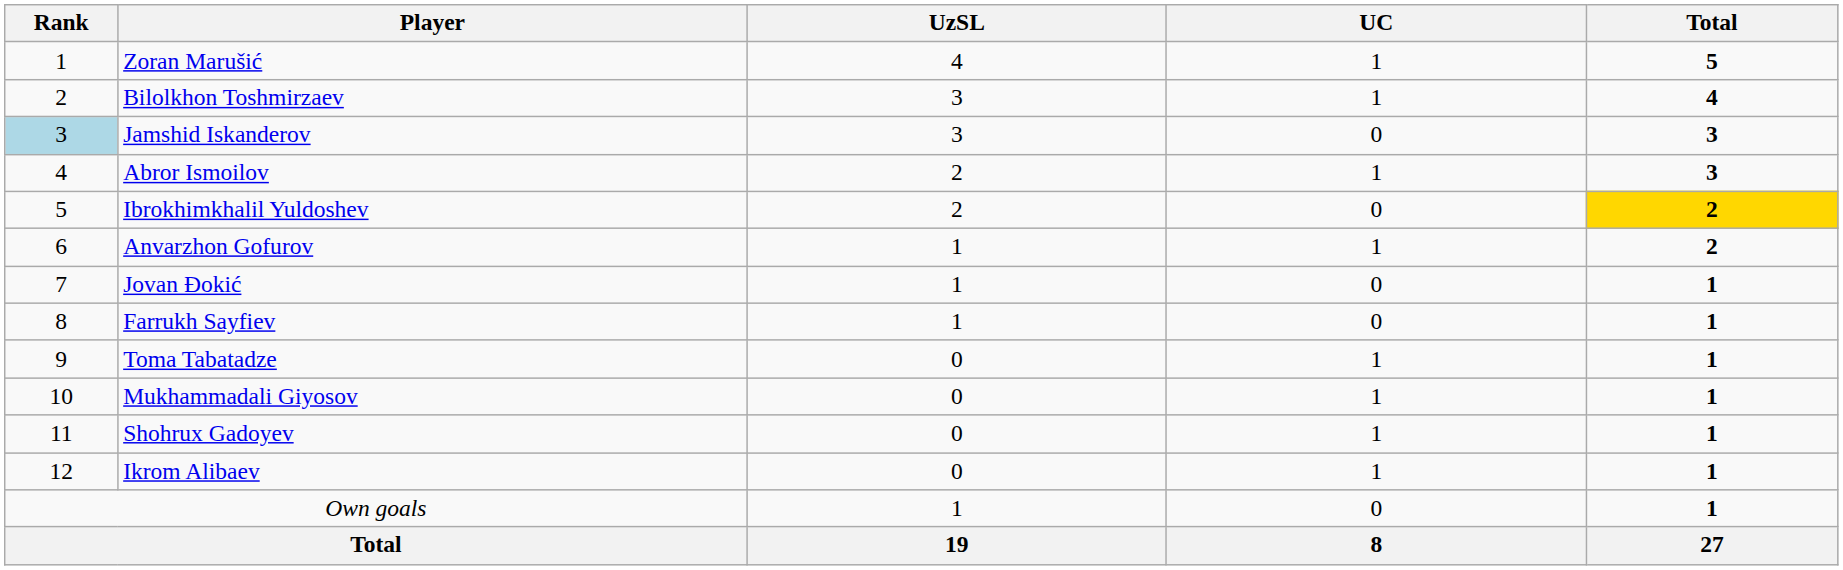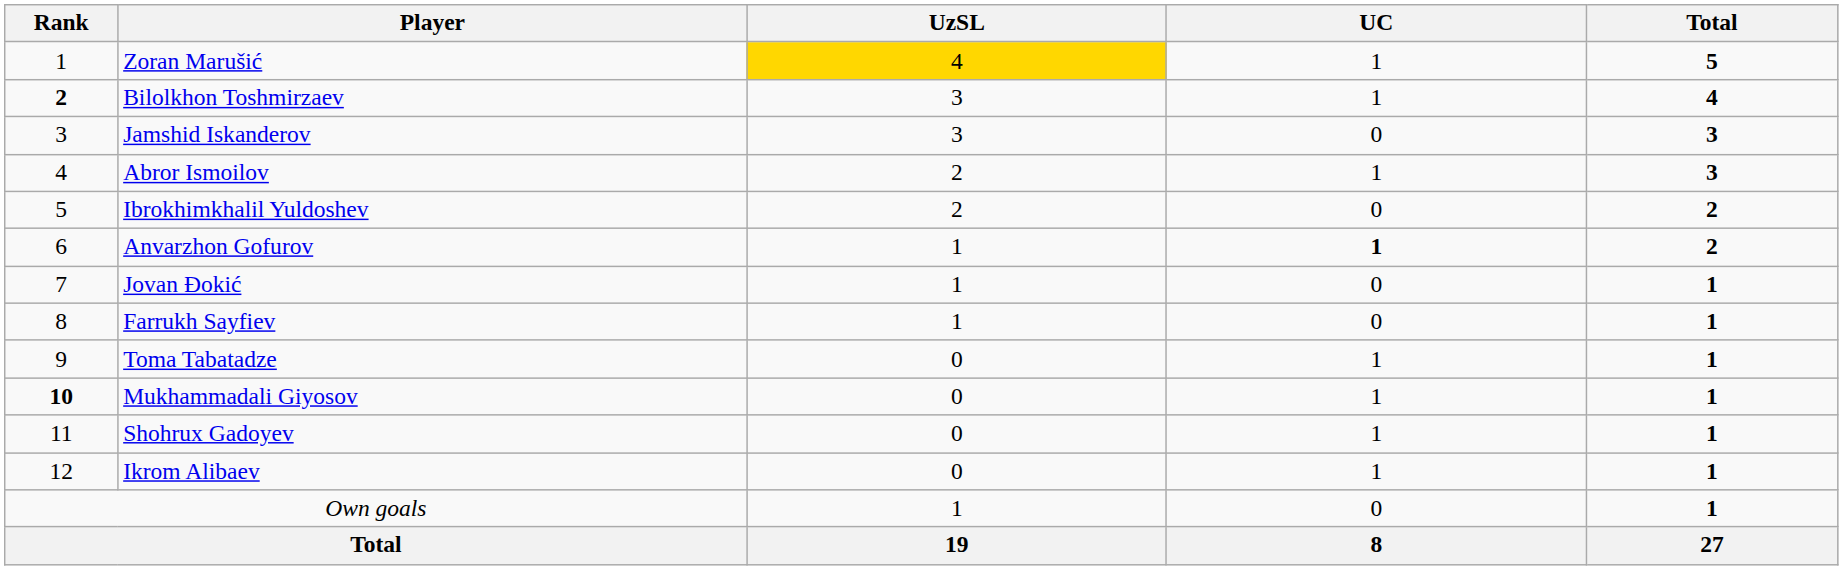(957, 60) no background -> (957, 60) gold background
(61, 97) normal -> (61, 97) bold
(61, 135) lightblue background -> (61, 135) no background
(1712, 209) gold background -> (1712, 209) no background
(1376, 246) normal -> (1376, 246) bold
(61, 396) normal -> (61, 396) bold
